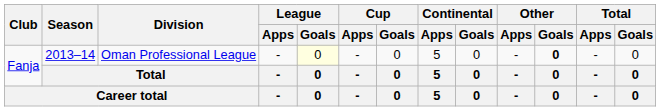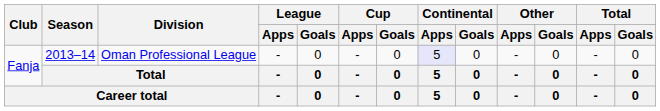(318, 55) lightyellow background -> (318, 55) no background
(437, 55) no background -> (437, 55) lavender background
(556, 55) bold -> (556, 55) normal
